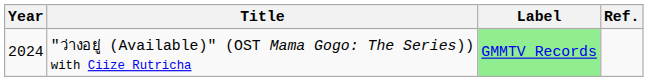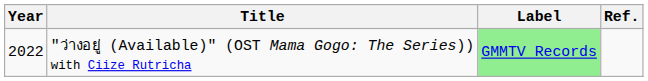(26, 53) 2024 -> (26, 53) 2022
